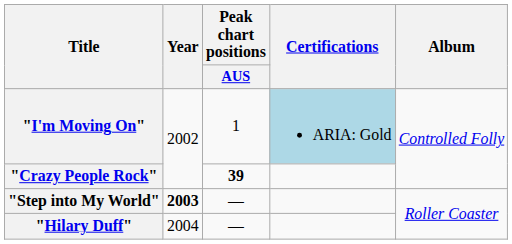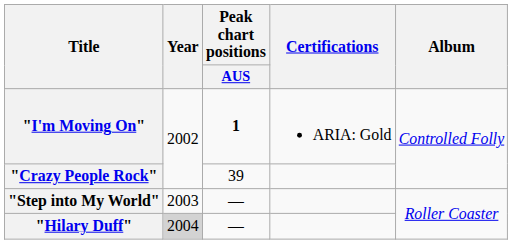(236, 126) normal -> (236, 126) bold
(332, 135) lightblue background -> (332, 135) no background
(236, 175) bold -> (236, 175) normal
(183, 201) bold -> (183, 201) normal
(183, 226) no background -> (183, 226) lightgrey background
